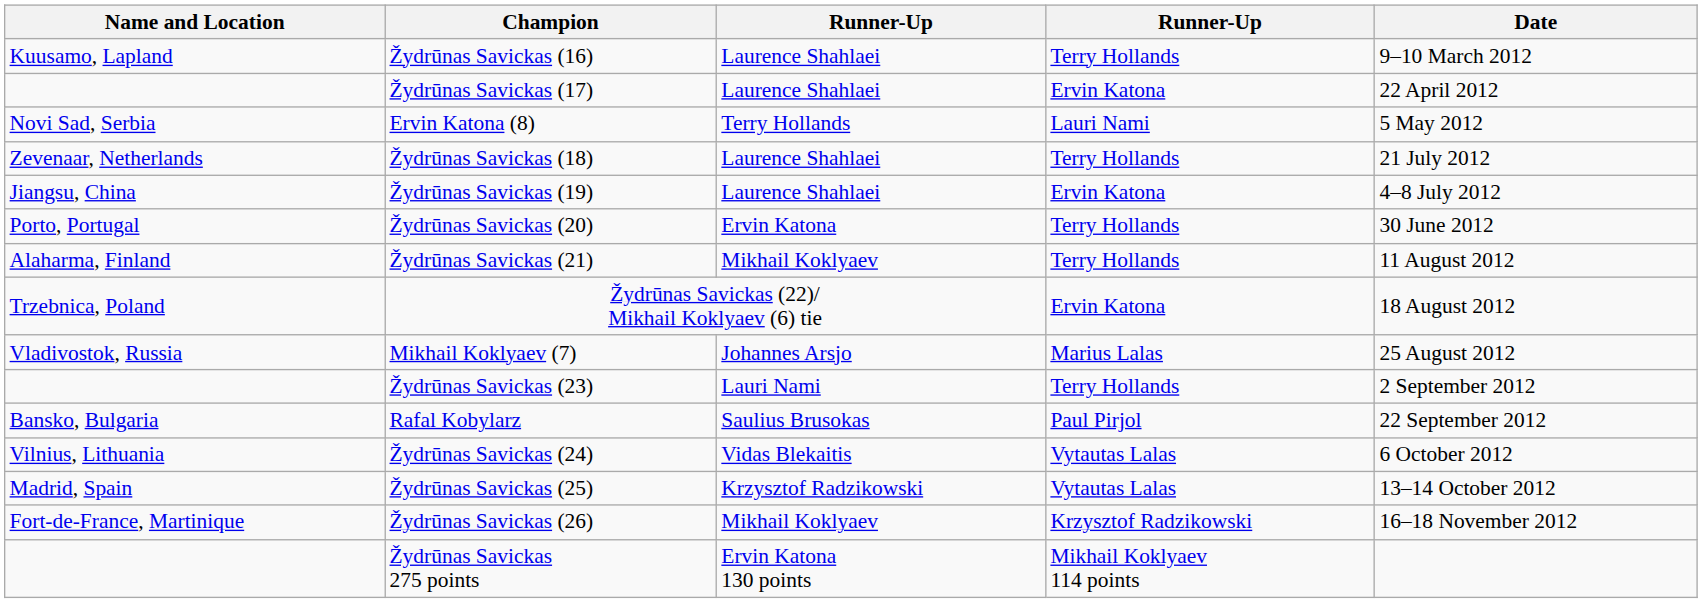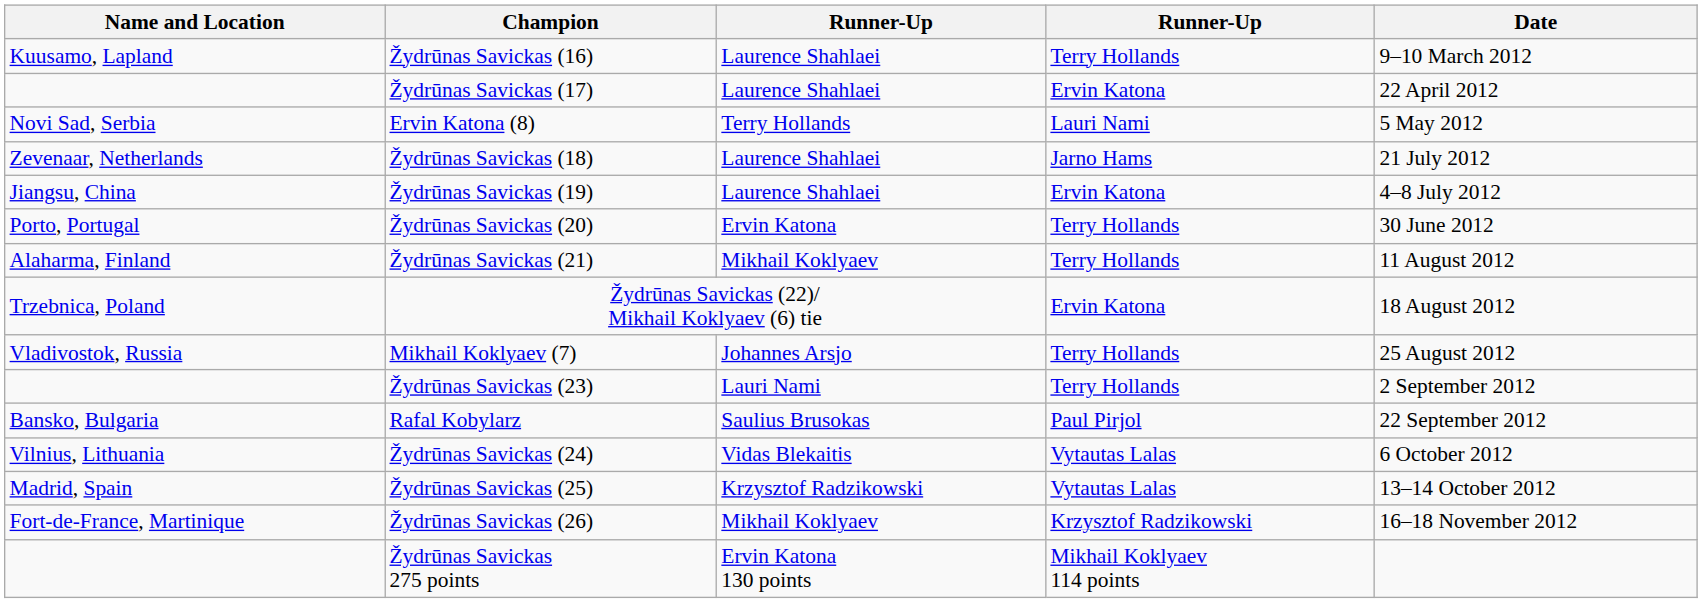(1115, 157) Terry Hollands -> (1101, 157) Jarno Hams
(1107, 352) Marius Lalas -> (1115, 352) Terry Hollands
